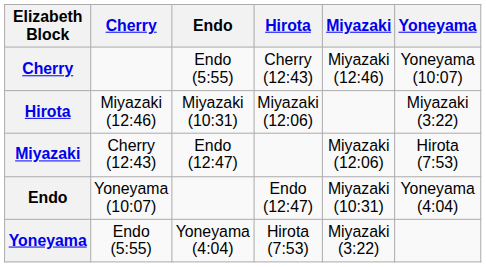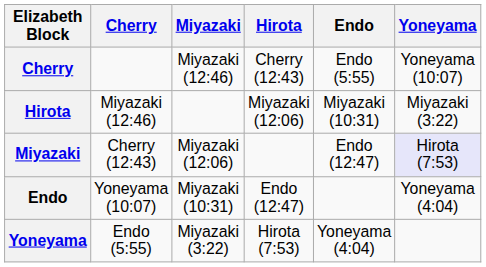columns swapped: (359, 25) <-> (213, 25)
(438, 154) no background -> (438, 154) lavender background
